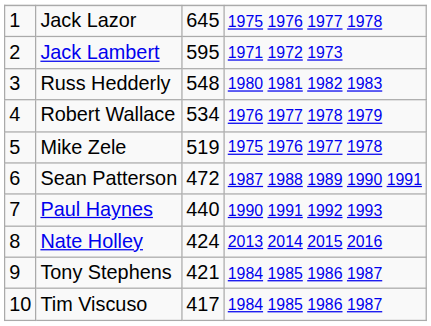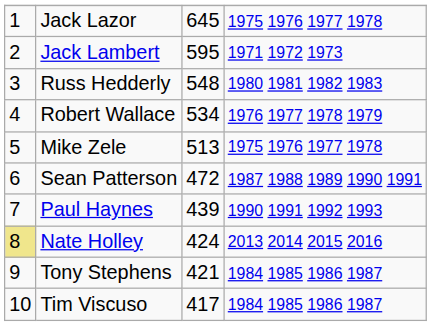(203, 146) 519 -> (203, 146) 513
(203, 209) 440 -> (203, 209) 439
(15, 241) no background -> (15, 241) khaki background
